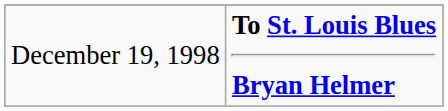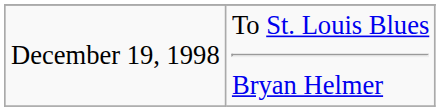(334, 55) bold -> (331, 55) normal
